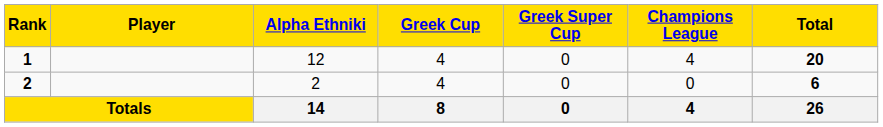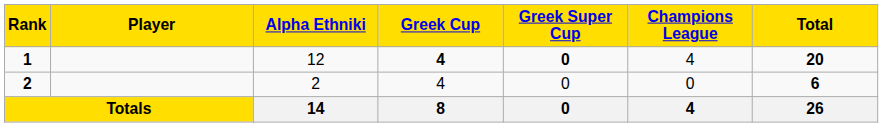(441, 59) normal -> (441, 59) bold
(565, 59) normal -> (565, 59) bold
